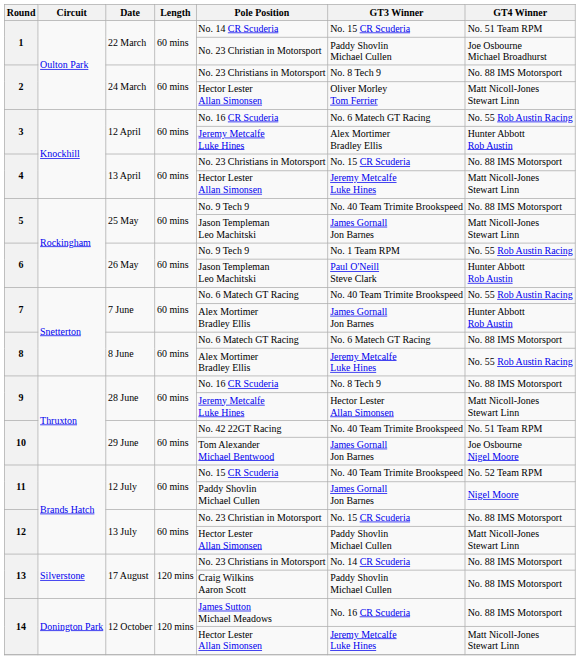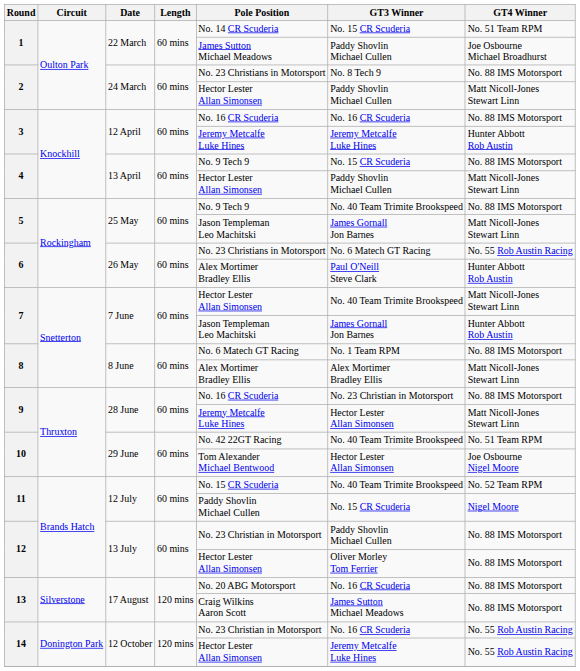(260, 50) No. 23 Christian in Motorsport -> (235, 50) James Sutton Michael Meadows
(359, 95) Oliver Morley Tom Ferrier -> (361, 95) Paddy Shovlin Michael Cullen
(380, 117) No. 6 Matech GT Racing -> (370, 117) No. 16 CR Scuderia
(520, 117) No. 55 Rob Austin Racing -> (515, 117) No. 88 IMS Motorsport
(360, 139) Alex Mortimer Bradley Ellis -> (363, 139) Jeremy Metcalfe Luke Hines
(262, 161) No. 23 Christians in Motorsport -> (224, 161) No. 9 Tech 9
(363, 184) Jeremy Metcalfe Luke Hines -> (361, 184) Paddy Shovlin Michael Cullen
(224, 250) No. 9 Tech 9 -> (262, 250) No. 23 Christians in Motorsport
(365, 250) No. 1 Team RPM -> (380, 250) No. 6 Matech GT Racing
(234, 273) Jason Templeman Leo Machitski -> (228, 273) Alex Mortimer Bradley Ellis
(249, 295) No. 6 Matech GT Racing -> (230, 301) Hector Lester Allan Simonsen
(520, 295) No. 55 Rob Austin Racing -> (503, 301) Matt Nicoll-Jones Stewart Linn
(228, 317) Alex Mortimer Bradley Ellis -> (234, 329) Jason Templeman Leo Machitski
(380, 339) No. 6 Matech GT Racing -> (365, 351) No. 1 Team RPM
(363, 361) Jeremy Metcalfe Luke Hines -> (360, 373) Alex Mortimer Bradley Ellis
(520, 361) No. 55 Rob Austin Racing -> (503, 373) Matt Nicoll-Jones Stewart Linn
(356, 384) No. 8 Tech 9 -> (392, 395) No. 23 Christian in Motorsport
(359, 450) James Gornall Jon Barnes -> (362, 462) Hector Lester Allan Simonsen
(359, 495) James Gornall Jon Barnes -> (370, 506) No. 15 CR Scuderia
(370, 517) No. 15 CR Scuderia -> (361, 535) Paddy Shovlin Michael Cullen
(361, 539) Paddy Shovlin Michael Cullen -> (359, 563) Oliver Morley Tom Ferrier
(503, 539) Matt Nicoll-Jones Stewart Linn -> (515, 563) No. 88 IMS Motorsport
(262, 561) No. 23 Christians in Motorsport -> (247, 585) No. 20 ABG Motorsport
(370, 561) No. 14 CR Scuderia -> (370, 585) No. 16 CR Scuderia
(361, 584) Paddy Shovlin Michael Cullen -> (367, 607) James Sutton Michael Meadows
(235, 612) James Sutton Michael Meadows -> (260, 629) No. 23 Christian in Motorsport
(515, 612) No. 88 IMS Motorsport -> (520, 629) No. 55 Rob Austin Racing
(503, 640) Matt Nicoll-Jones Stewart Linn -> (520, 651) No. 55 Rob Austin Racing
